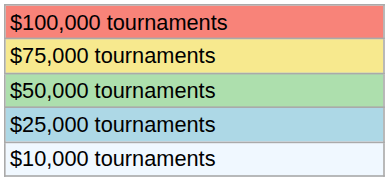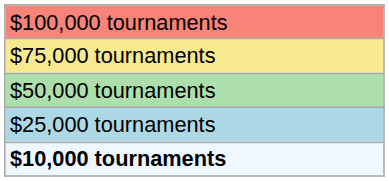(113, 159) normal -> (118, 159) bold
